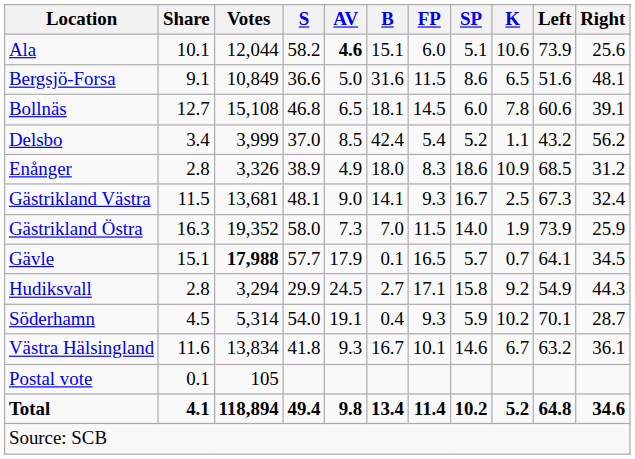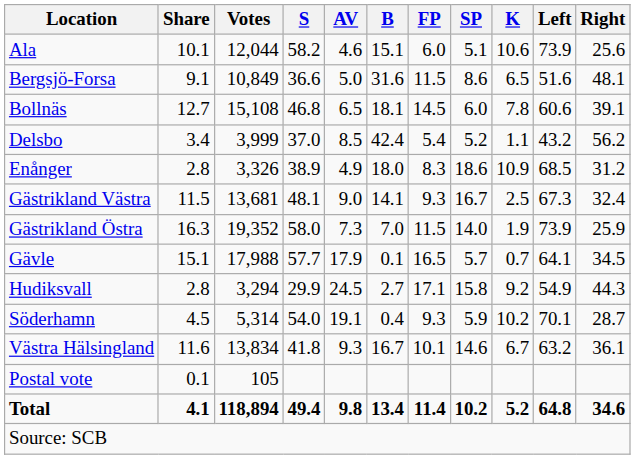(350, 49) bold -> (350, 49) normal
(253, 259) bold -> (253, 259) normal
